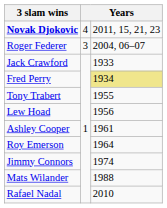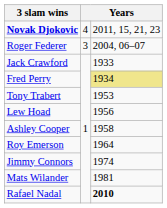(103, 95) 1955 -> (103, 95) 1953
(103, 128) 1961 -> (103, 128) 1958
(103, 178) 1988 -> (103, 178) 1981
(103, 194) normal -> (103, 194) bold
